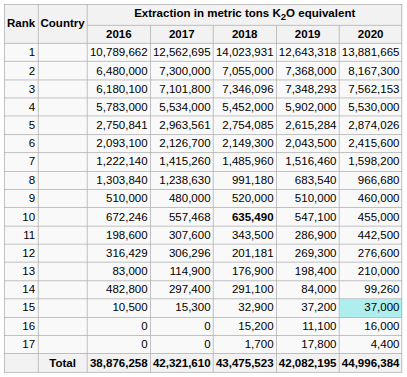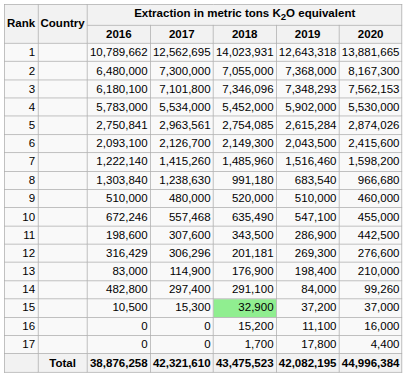(253, 216) bold -> (253, 216) normal
(256, 308) no background -> (256, 308) lightgreen background
(382, 308) paleturquoise background -> (382, 308) no background
